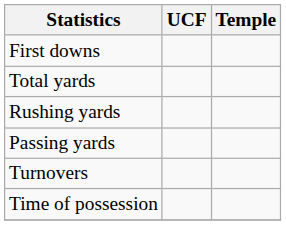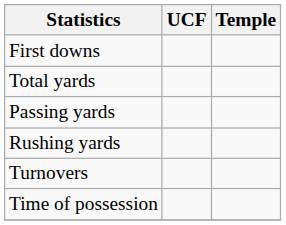rows swapped: (65, 111) <-> (62, 142)
